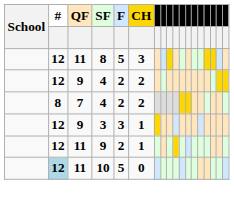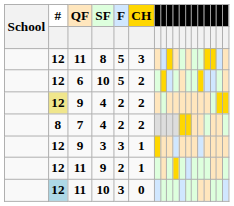+ row: (80, 81)
(58, 81) no background -> (58, 103) khaki background
(121, 168) 5 -> (121, 190) 3
